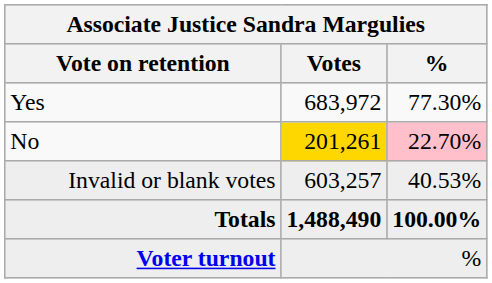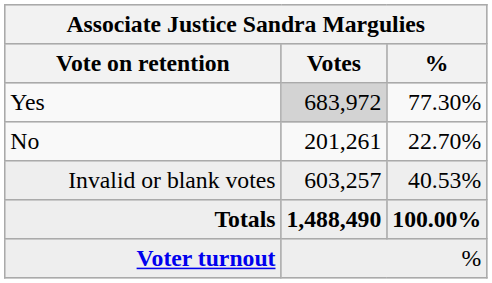(343, 102) no background -> (343, 102) lightgrey background
(343, 141) gold background -> (343, 141) no background
(445, 141) pink background -> (445, 141) no background
